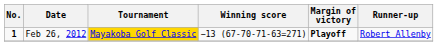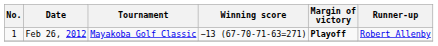(14, 35) bold -> (14, 35) normal
(143, 35) gold background -> (143, 35) no background
